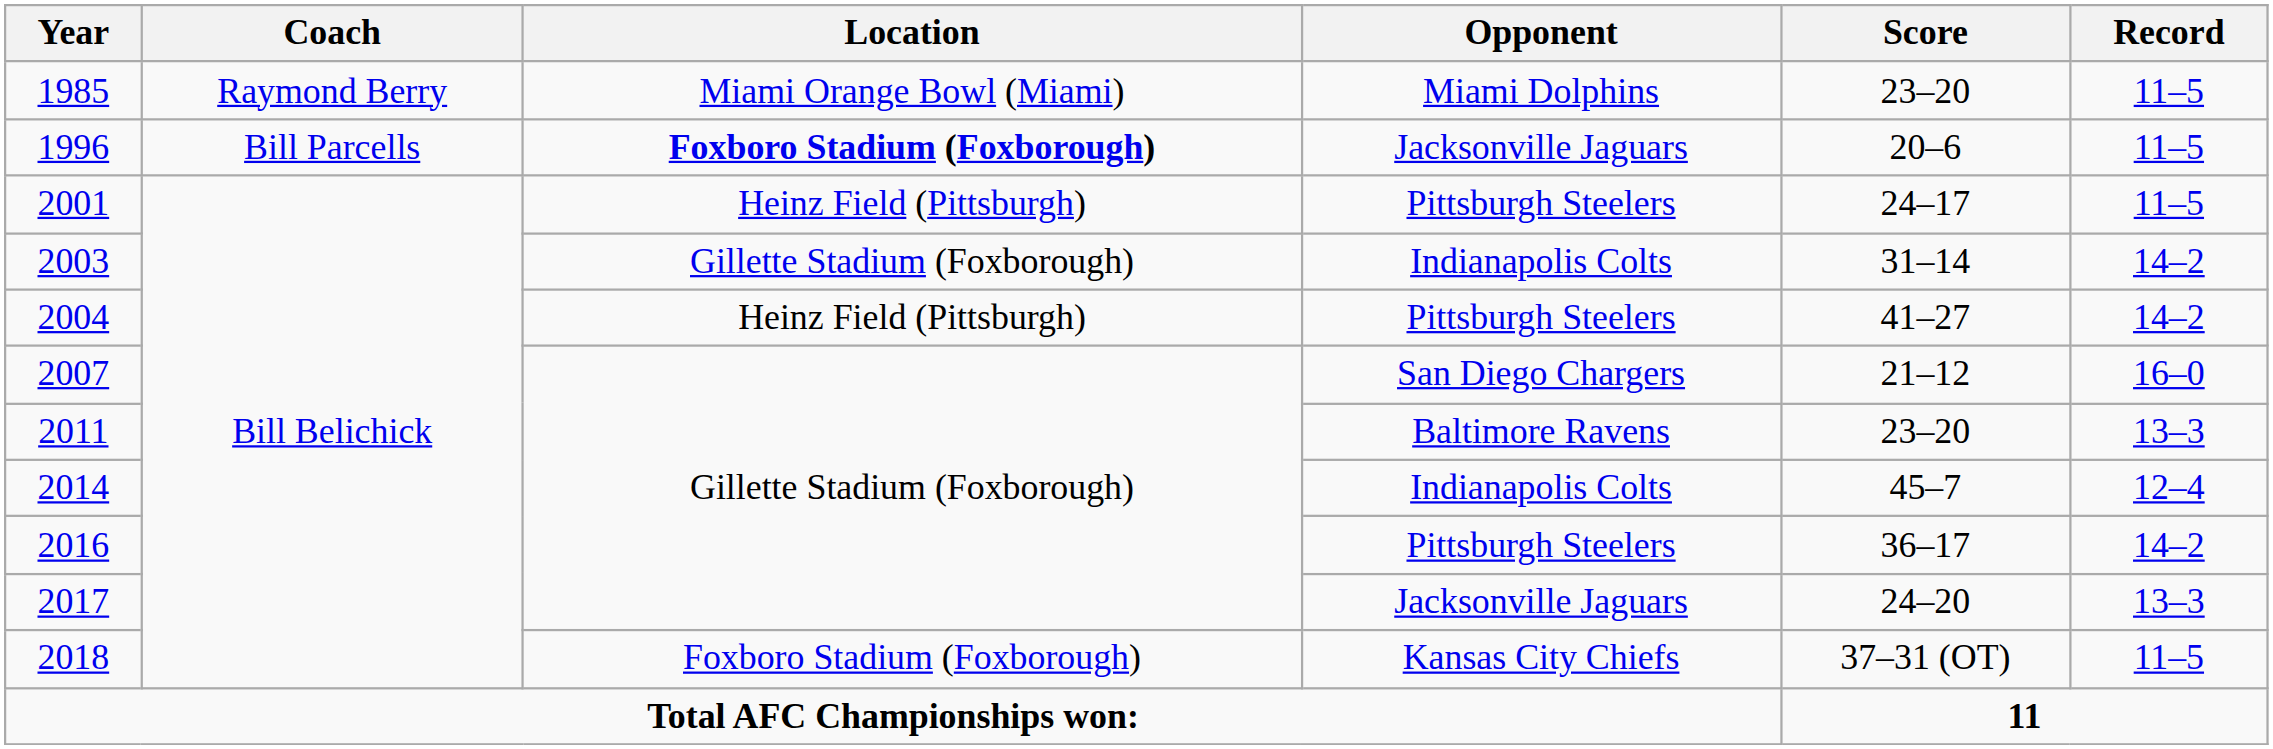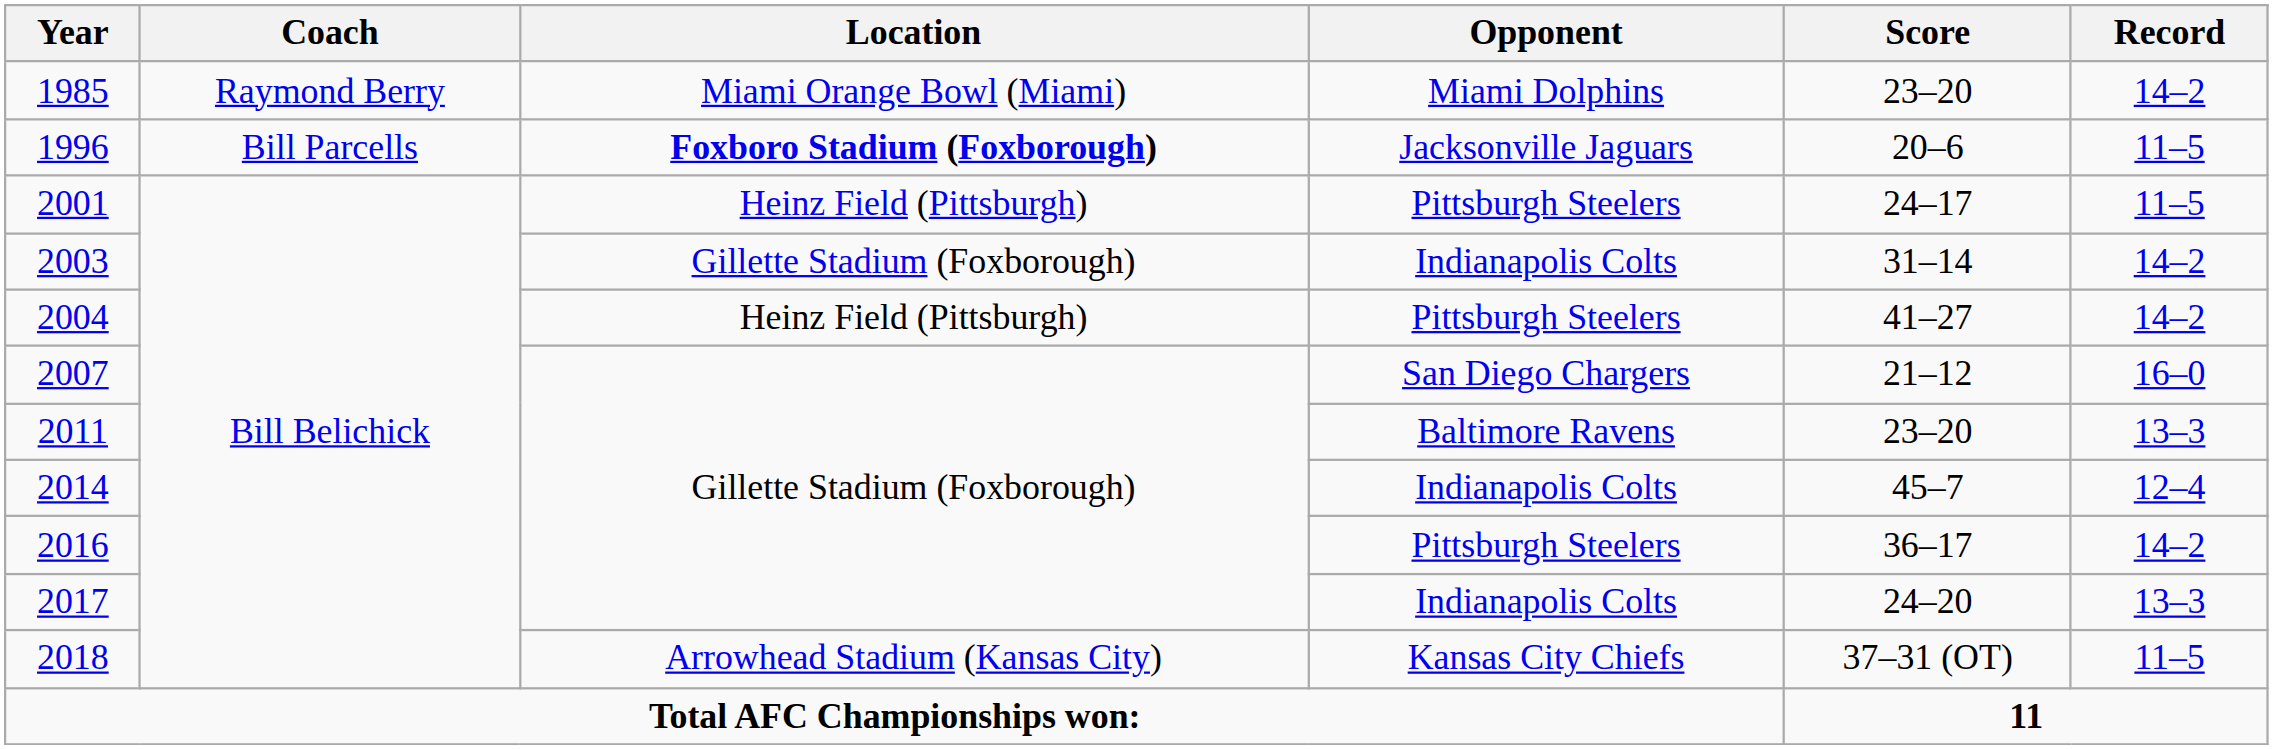(2169, 89) 11–5 -> (2170, 89) 14–2
(1541, 601) Jacksonville Jaguars -> (1546, 601) Indianapolis Colts
(912, 658) Foxboro Stadium (Foxborough) -> (914, 658) Arrowhead Stadium (Kansas City)
